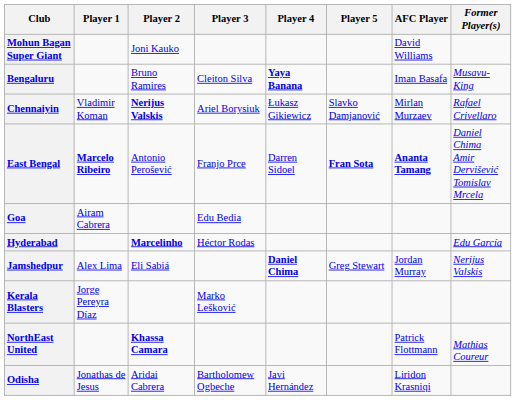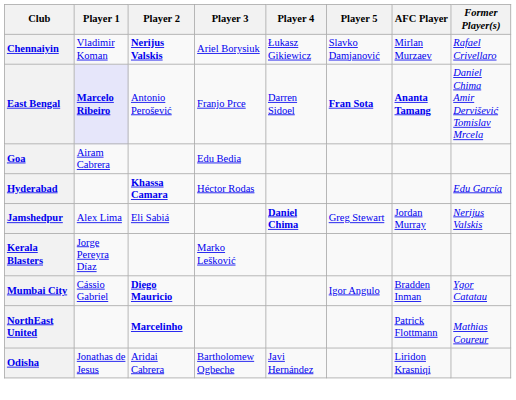- row: (39, 48)
- row: (31, 78)
(95, 163) no background -> (95, 103) lavender background
(157, 242) Marcelinho -> (149, 188) Khassa Camara
+ row: (37, 290)
(149, 344) Khassa Camara -> (157, 326) Marcelinho
